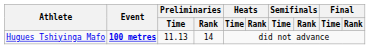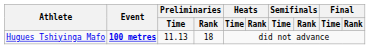(208, 37) 14 -> (208, 37) 18
